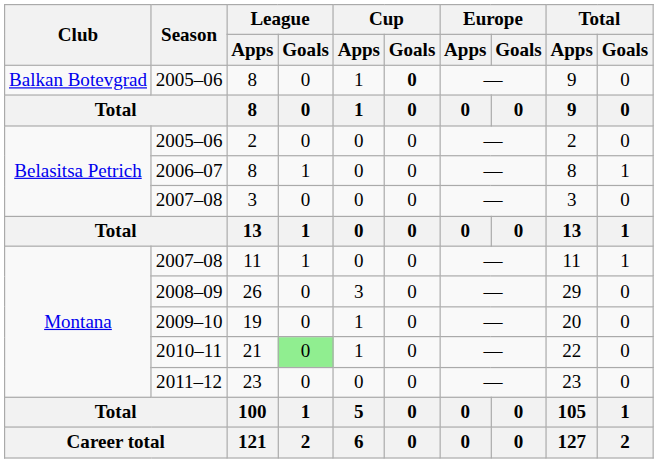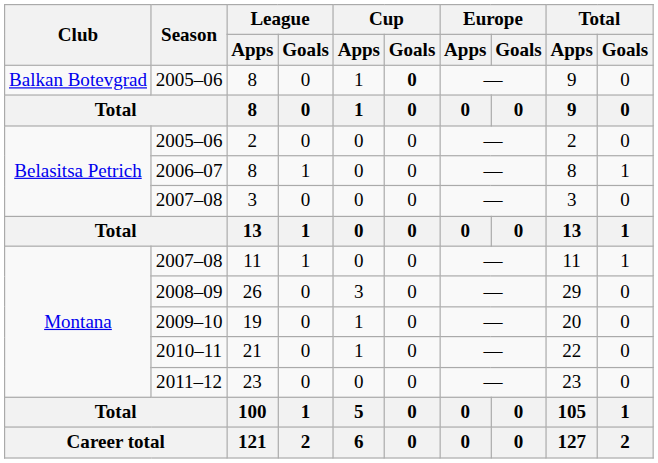(306, 351) lightgreen background -> (306, 351) no background
